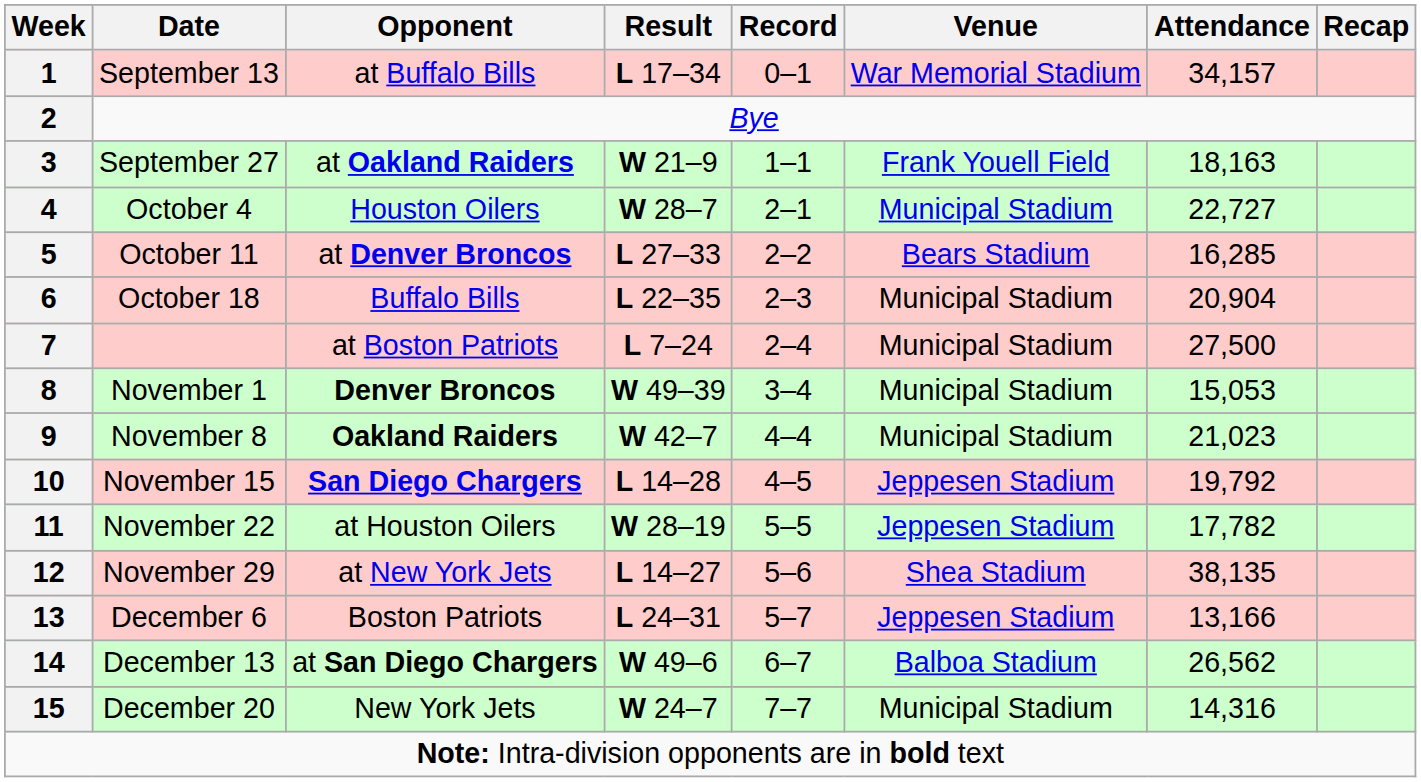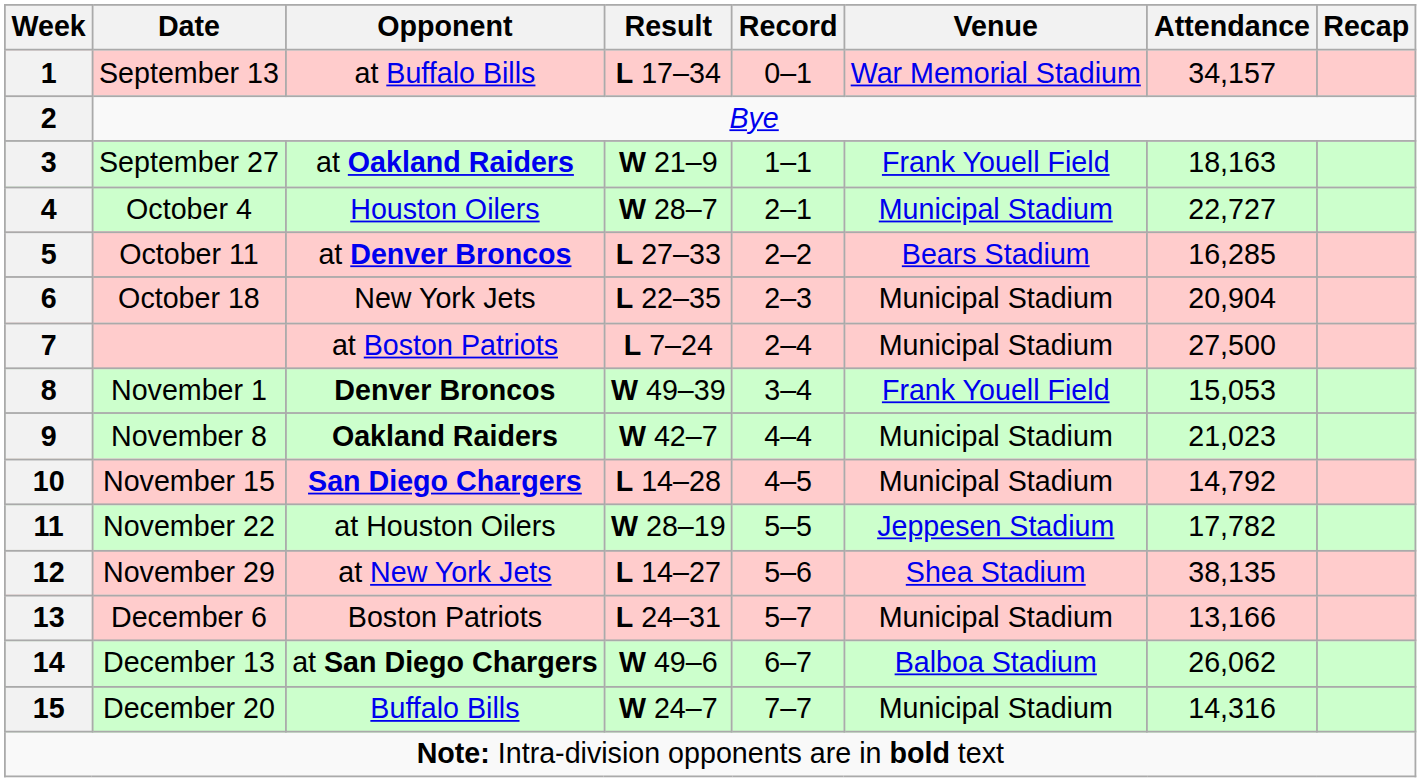(445, 299) Buffalo Bills -> (445, 299) New York Jets
(996, 390) Municipal Stadium -> (996, 390) Frank Youell Field
(996, 481) Jeppesen Stadium -> (996, 481) Municipal Stadium
(1232, 481) 19,792 -> (1232, 481) 14,792
(996, 617) Jeppesen Stadium -> (996, 617) Municipal Stadium
(1232, 663) 26,562 -> (1232, 663) 26,062
(445, 708) New York Jets -> (445, 708) Buffalo Bills
